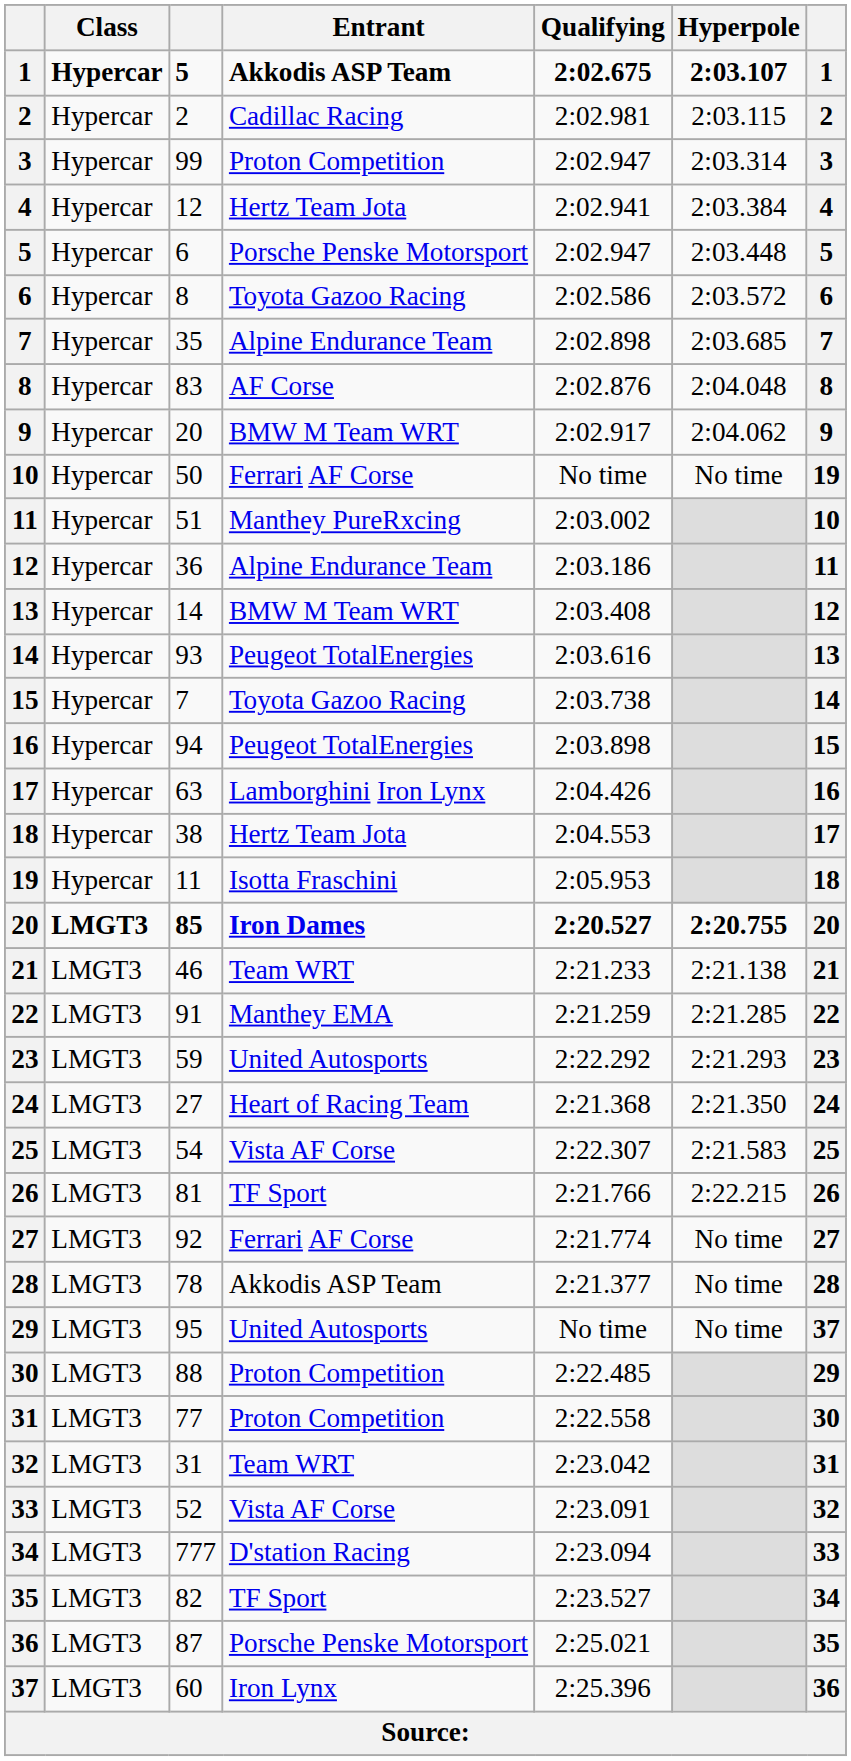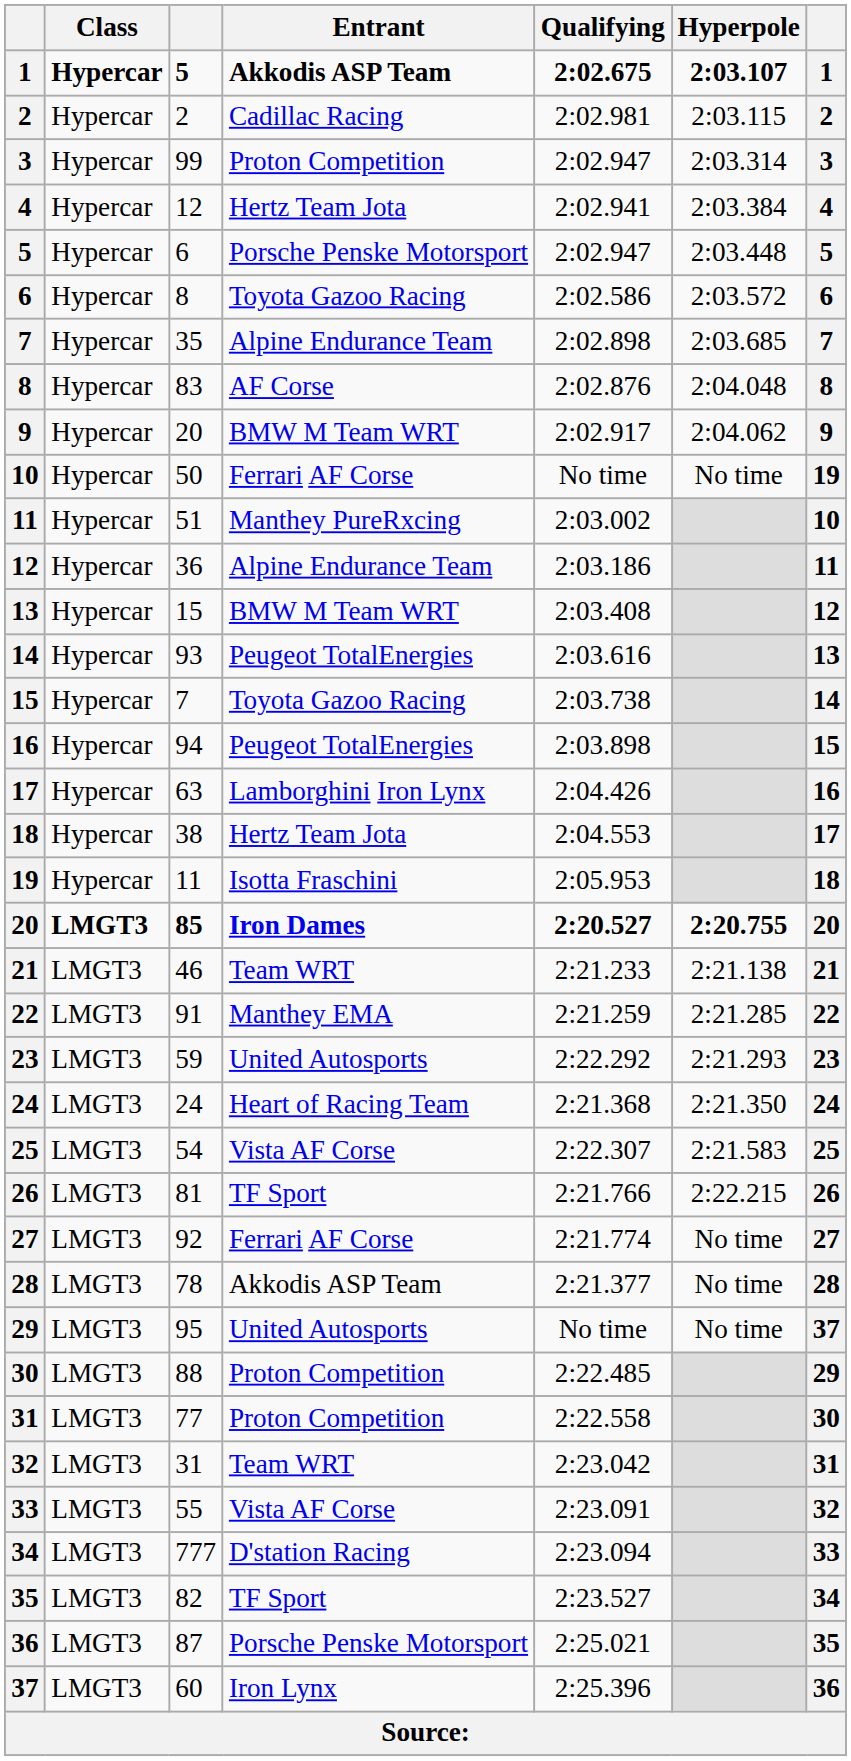(189, 610) 14 -> (189, 610) 15
(189, 1104) 27 -> (189, 1104) 24
(189, 1508) 52 -> (189, 1508) 55
